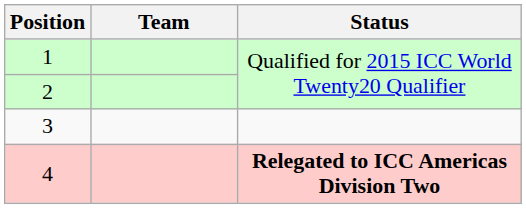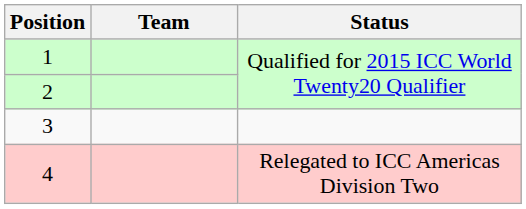(379, 173) bold -> (379, 173) normal
